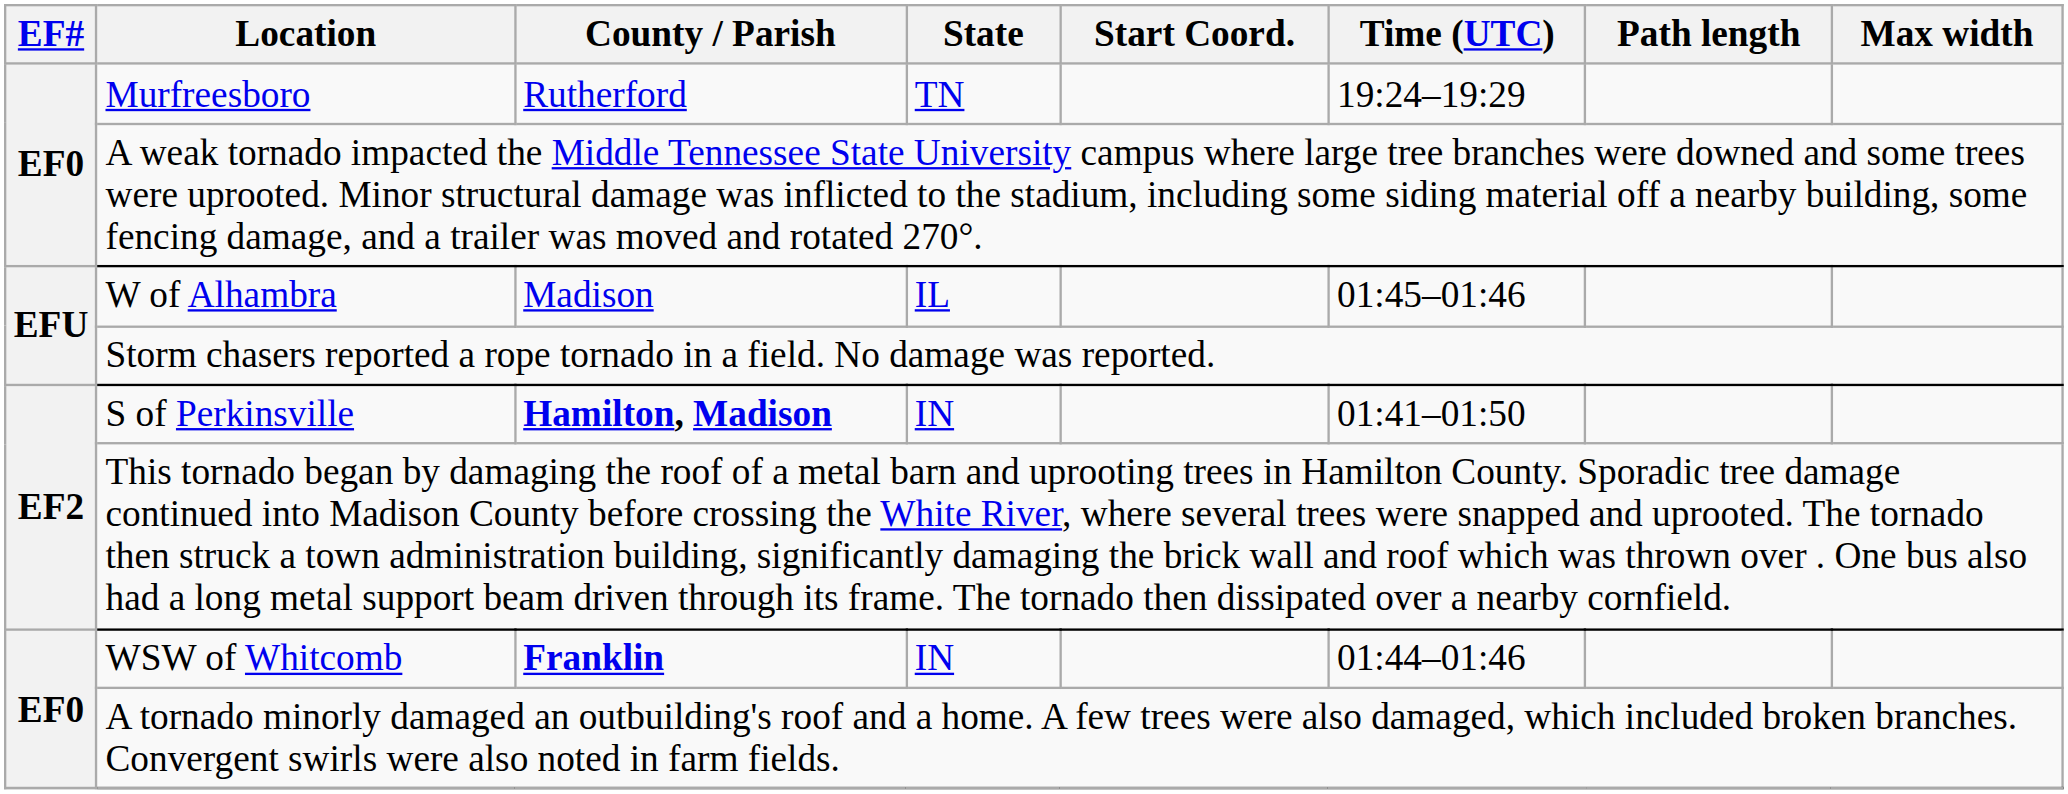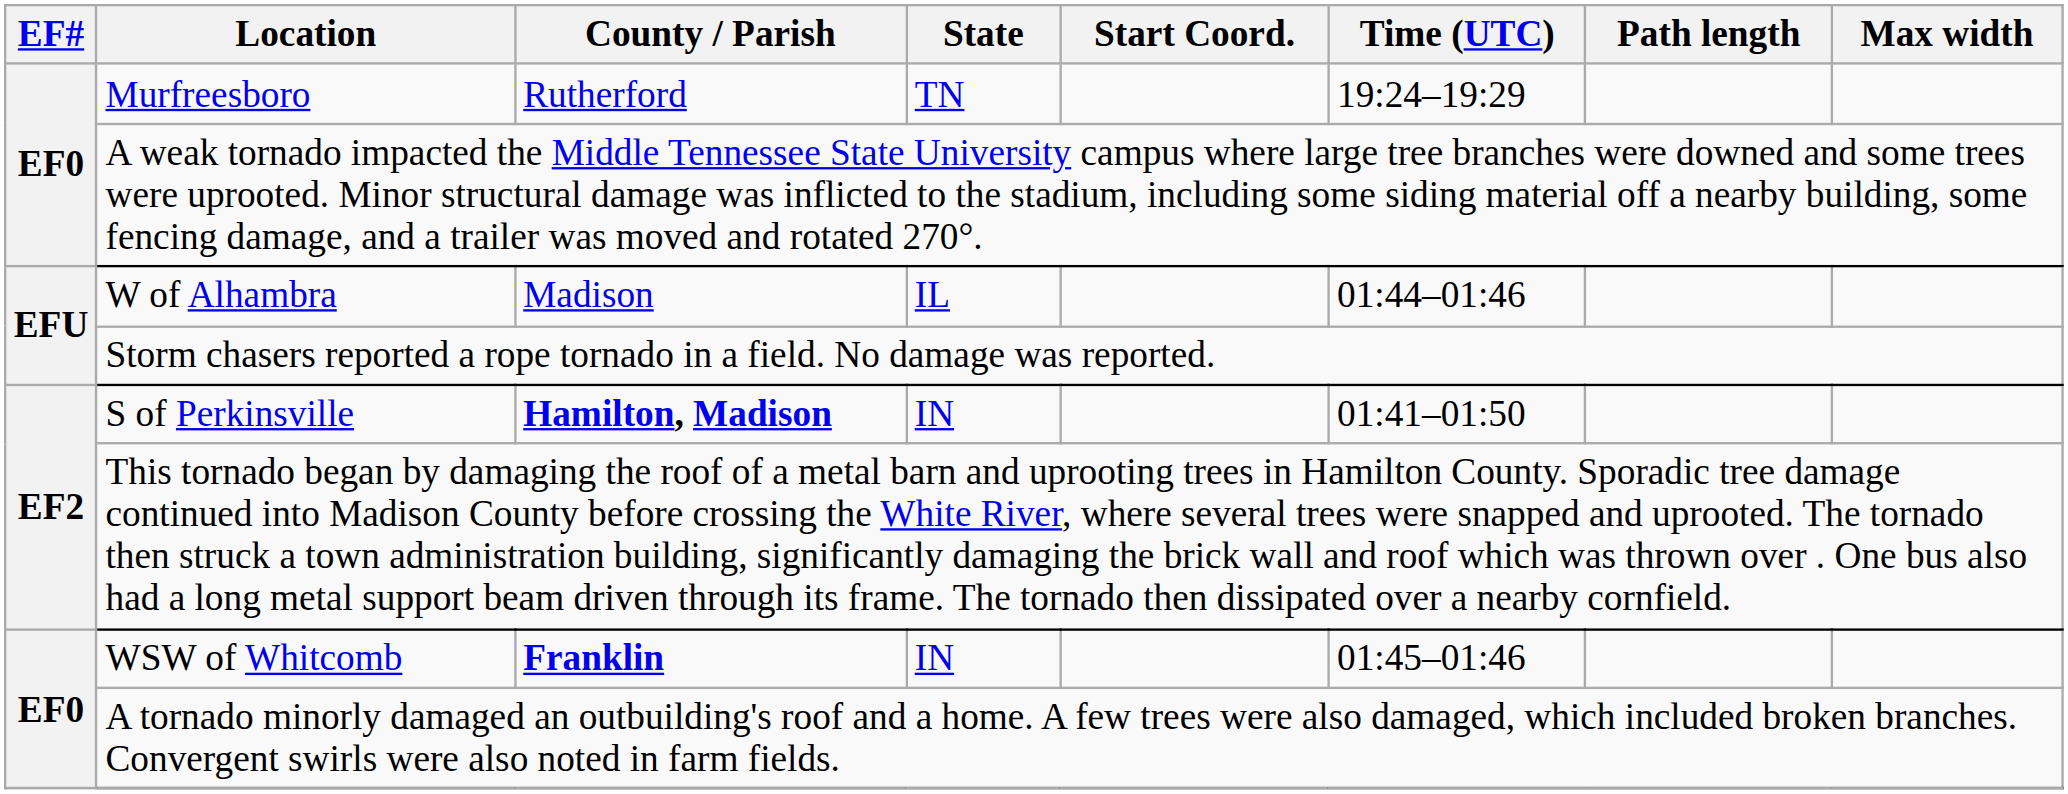(1431, 295) 01:45–01:46 -> (1431, 295) 01:44–01:46
(1431, 657) 01:44–01:46 -> (1431, 657) 01:45–01:46
